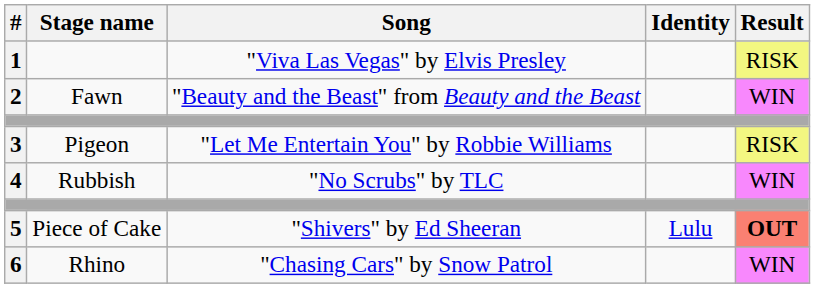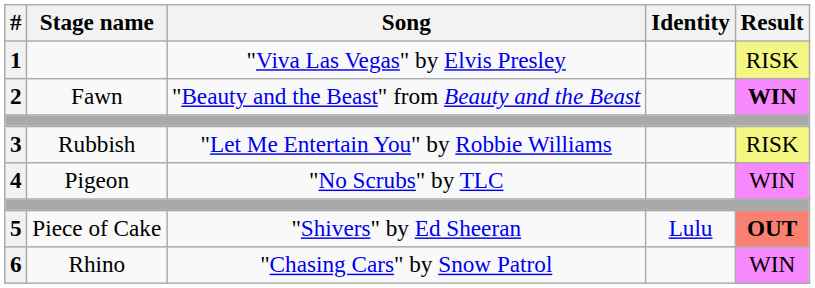(772, 96) normal -> (772, 96) bold
(97, 143) Pigeon -> (97, 143) Rubbish
(97, 180) Rubbish -> (97, 180) Pigeon
